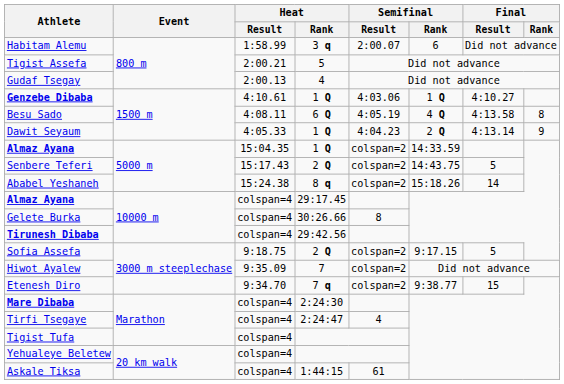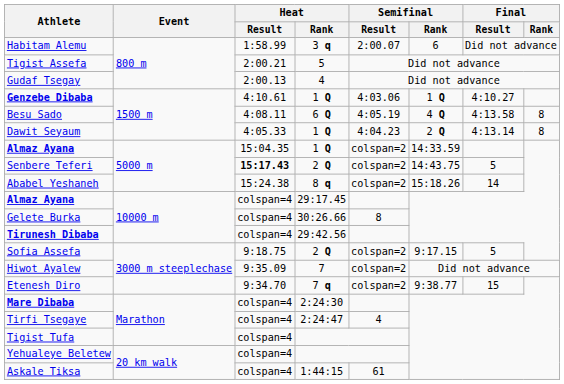(541, 131) 9 -> (541, 131) 8
(265, 166) normal -> (265, 166) bold
